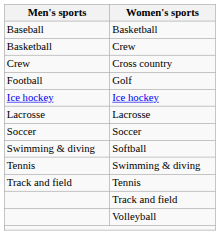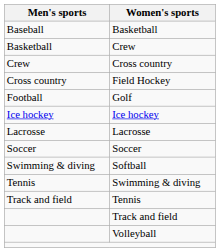+ row: (141, 81)
